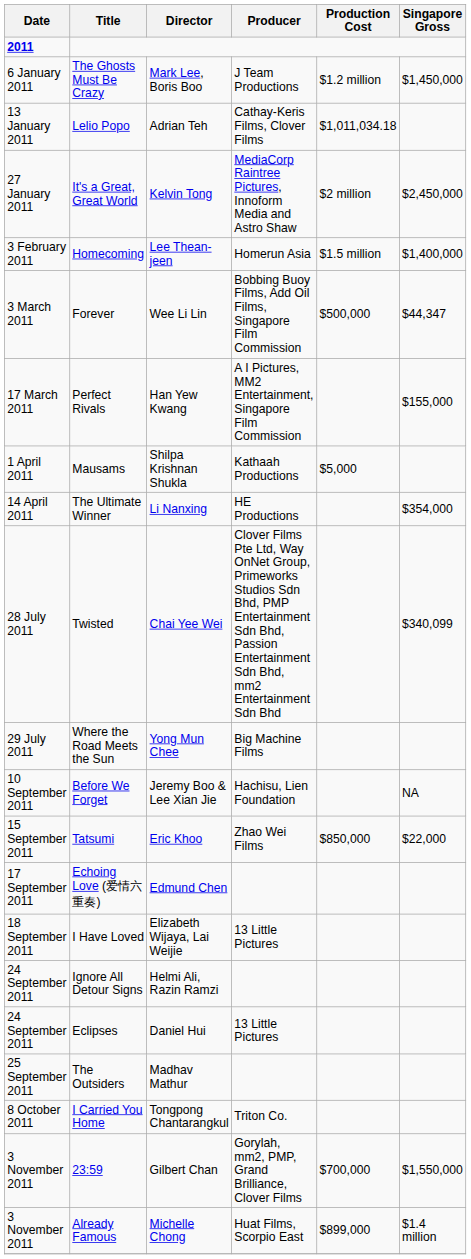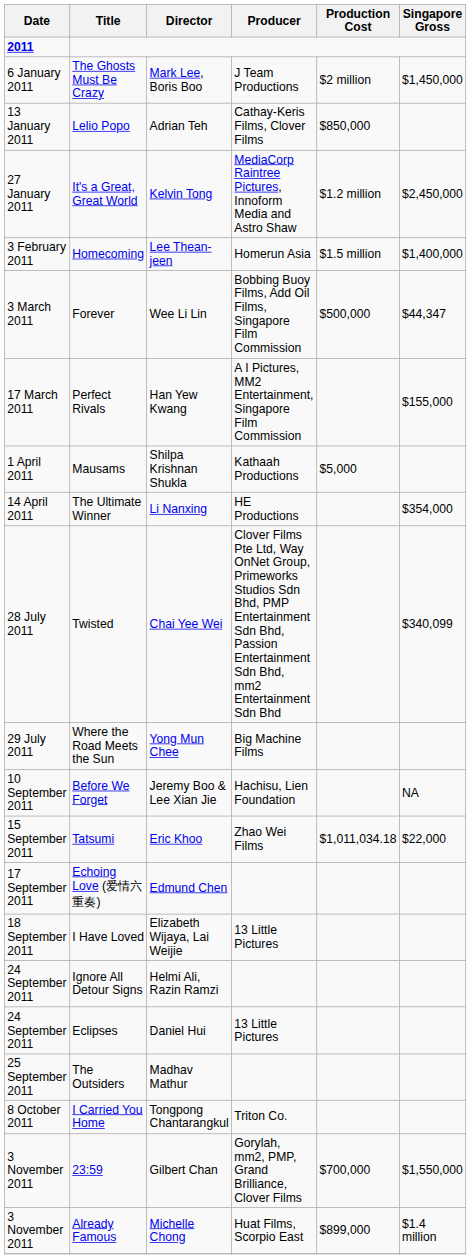(350, 80) $1.2 million -> (345, 80) $2 million
(358, 126) $1,011,034.18 -> (345, 126) $850,000
(345, 193) $2 million -> (350, 193) $1.2 million
(345, 839) $850,000 -> (358, 839) $1,011,034.18
